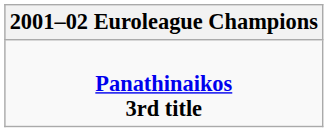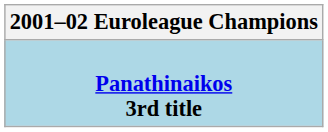(164, 95) no background -> (164, 95) lightblue background
